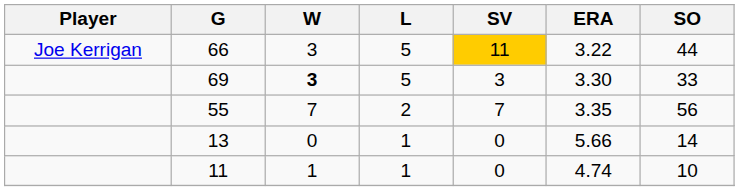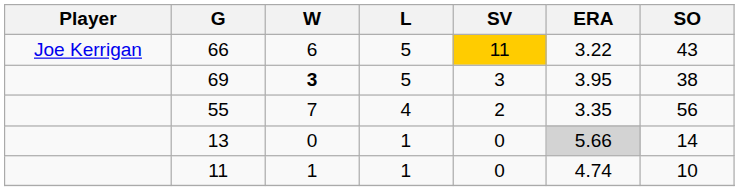(312, 49) 3 -> (312, 49) 6
(687, 49) 44 -> (687, 49) 43
(593, 79) 3.30 -> (593, 79) 3.95
(687, 79) 33 -> (687, 79) 38
(406, 110) 2 -> (406, 110) 4
(500, 110) 7 -> (500, 110) 2
(593, 140) no background -> (593, 140) lightgrey background
